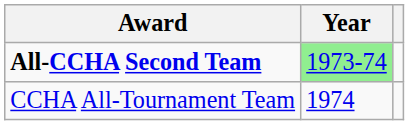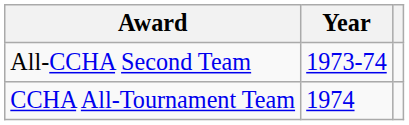(136, 61) bold -> (131, 61) normal
(346, 61) lightgreen background -> (346, 61) no background
